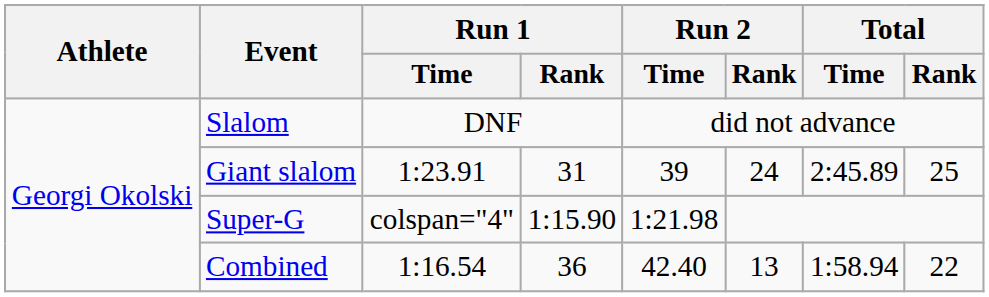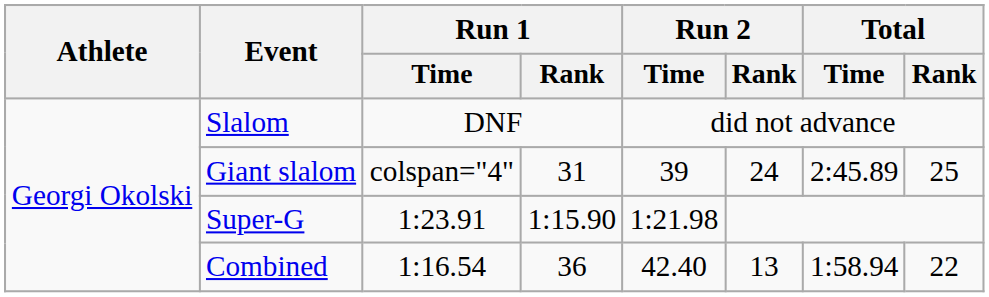(442, 171) 1:23.91 -> (442, 171) colspan="4"
(442, 219) colspan="4" -> (442, 219) 1:23.91
